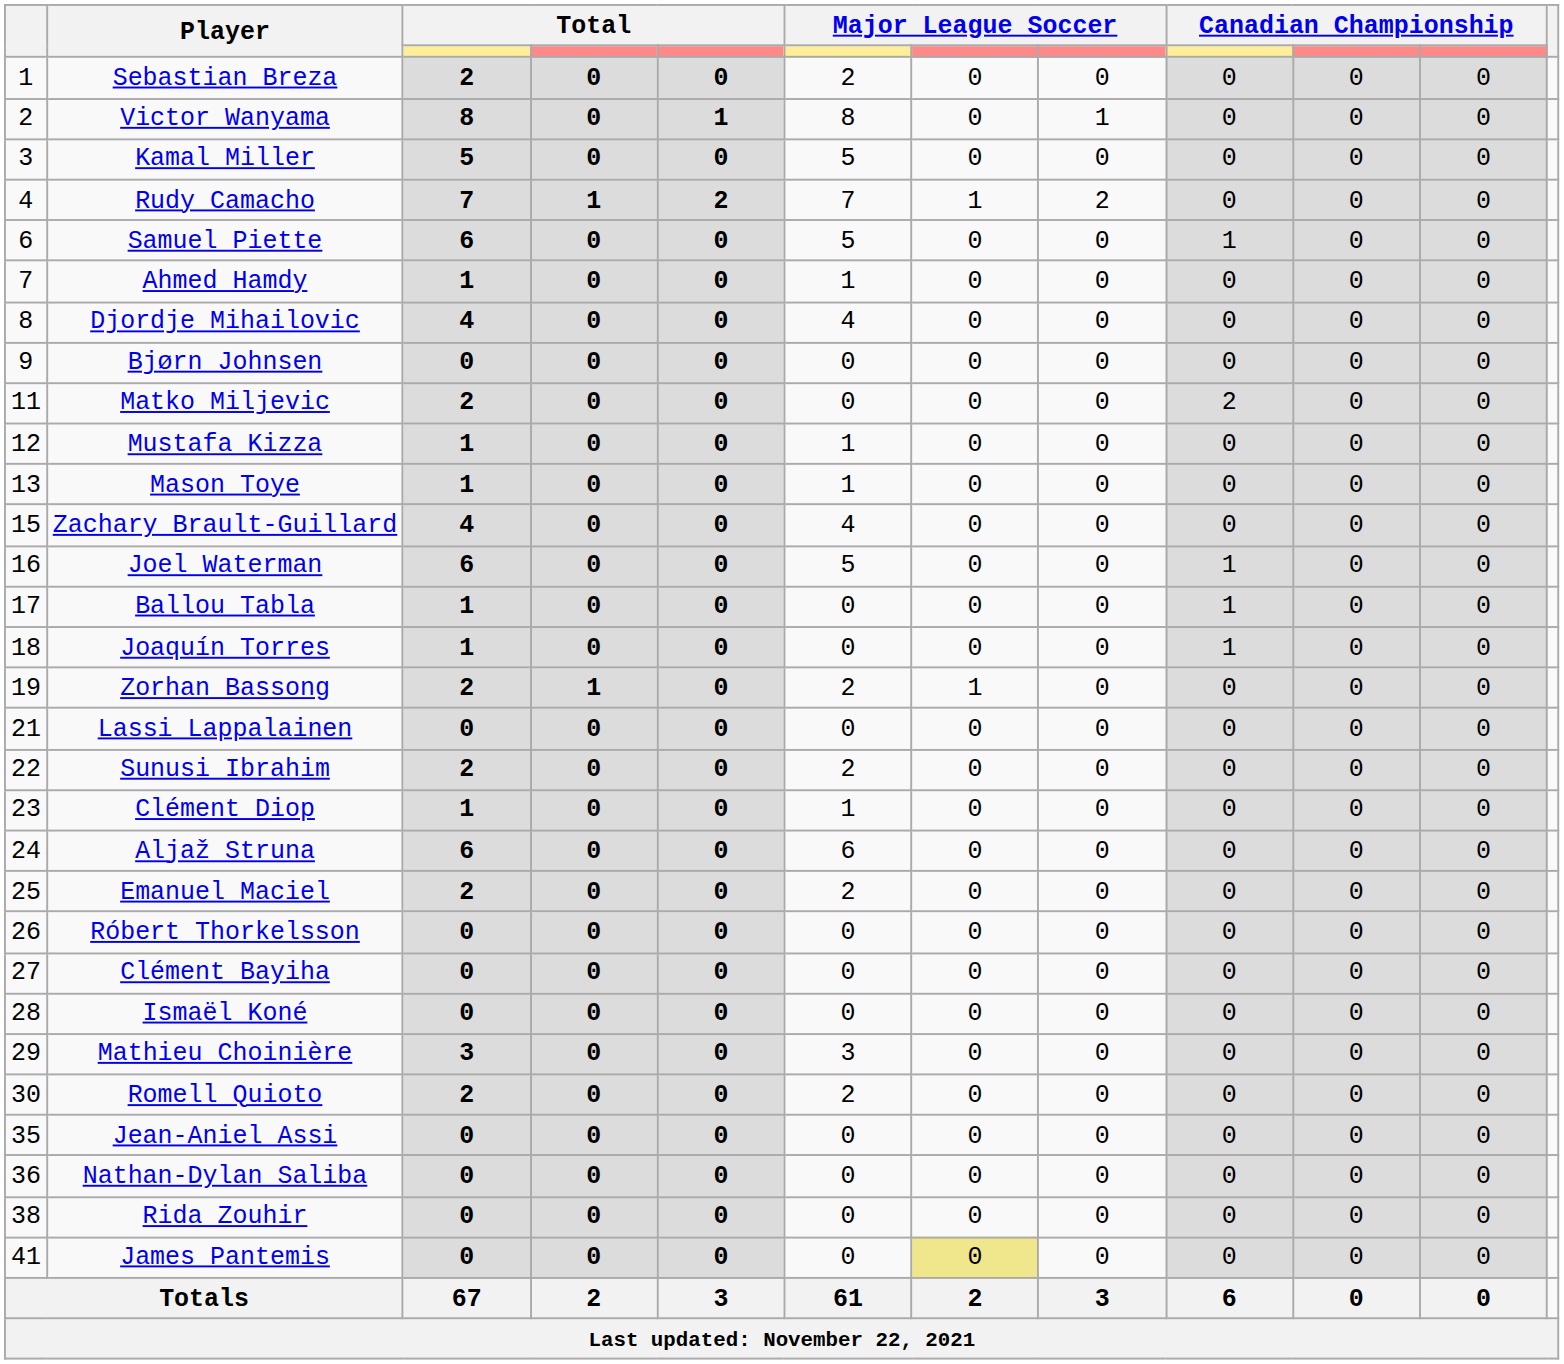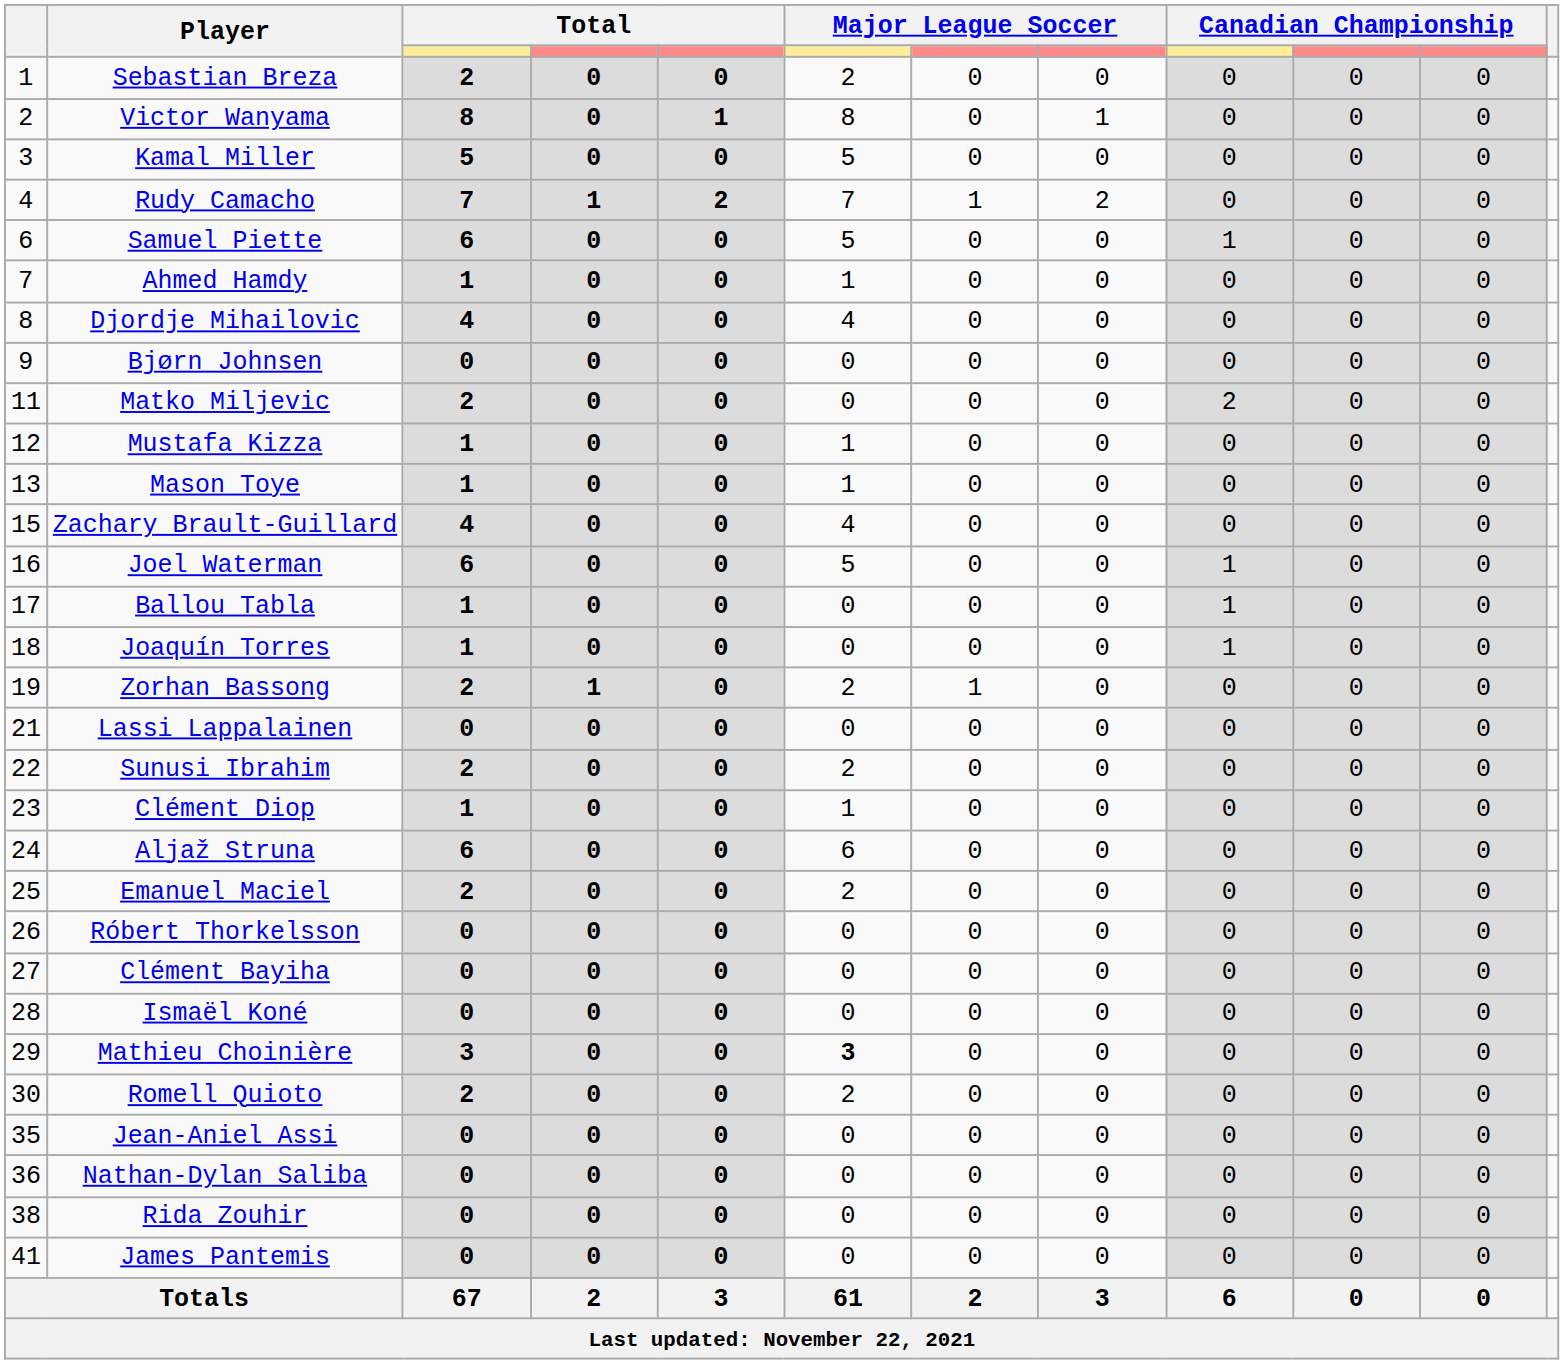(848, 1054) normal -> (848, 1054) bold
(975, 1258) khaki background -> (975, 1258) no background
